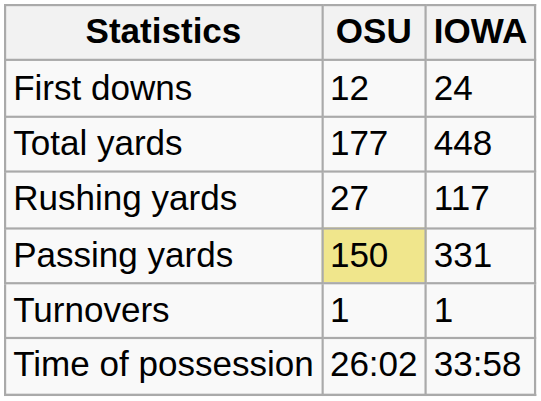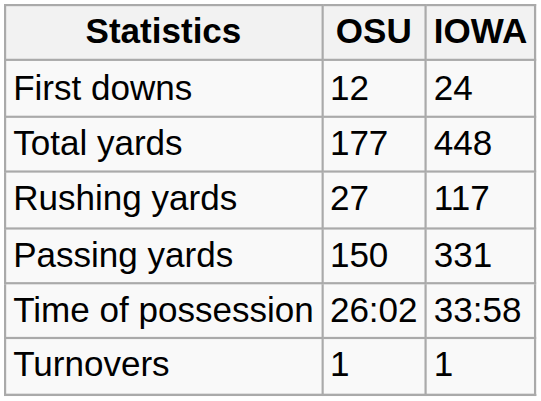(359, 254) khaki background -> (359, 254) no background
rows swapped: (91, 310) <-> (163, 365)
